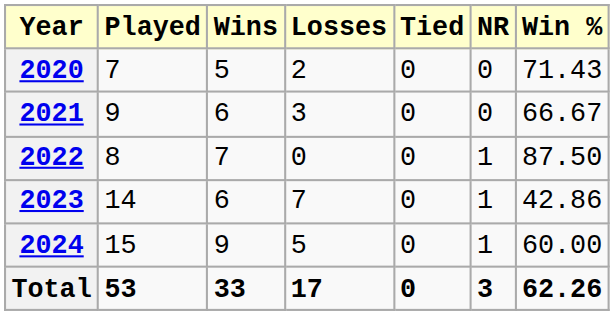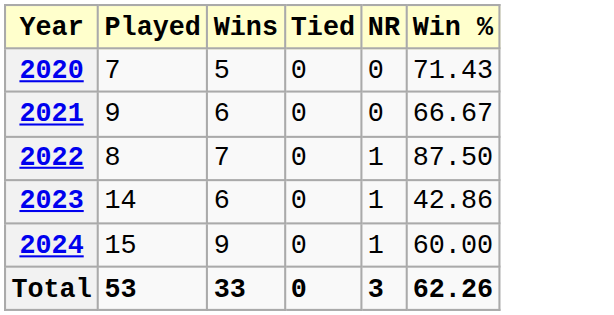- column: (339, 27)
